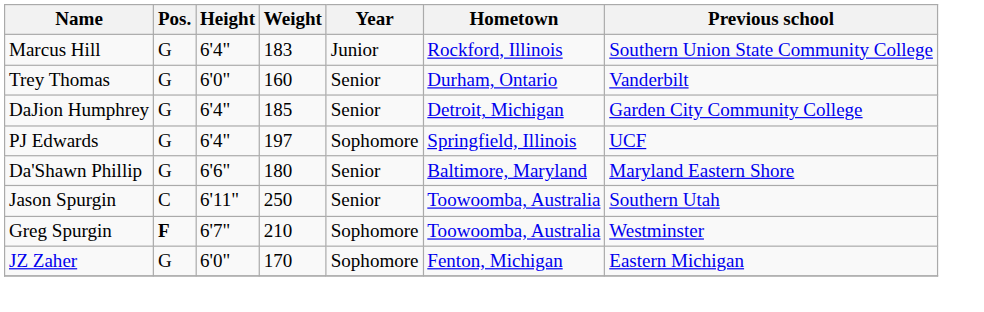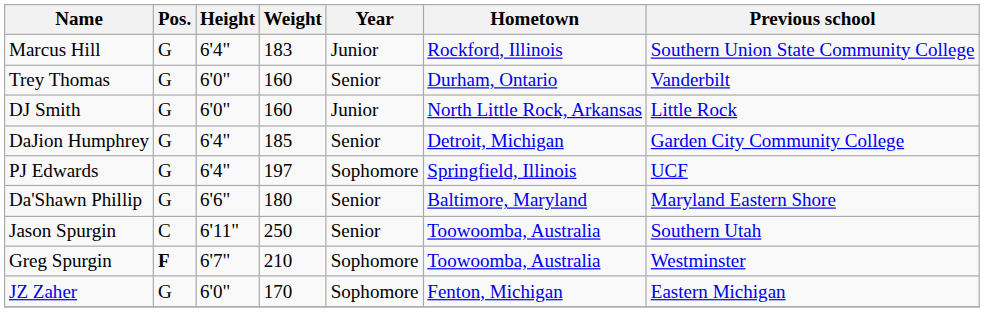+ row: (45, 110)
